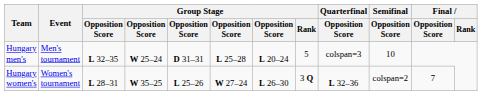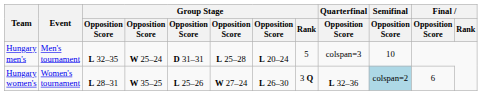(390, 78) no background -> (390, 78) lightblue background
(433, 78) 7 -> (433, 78) 6
